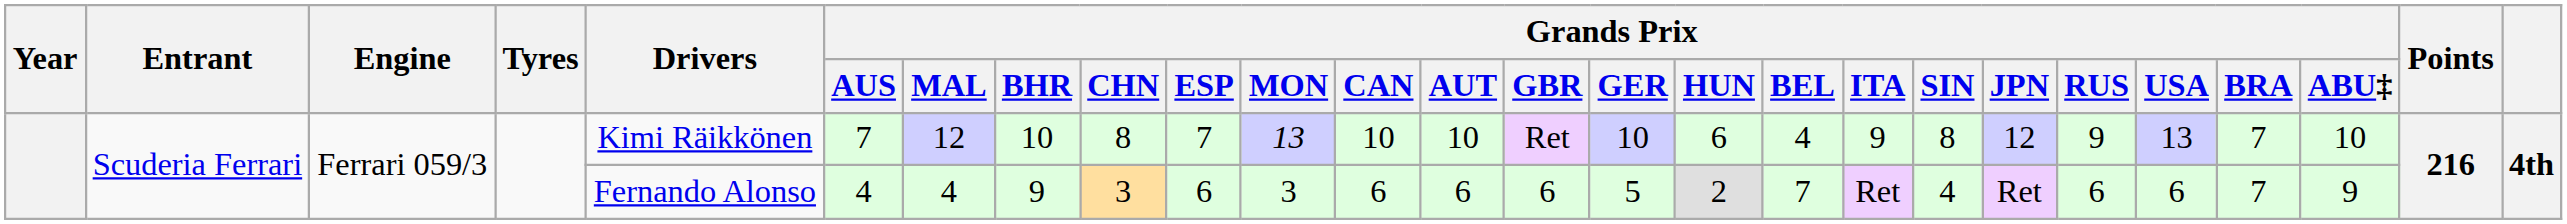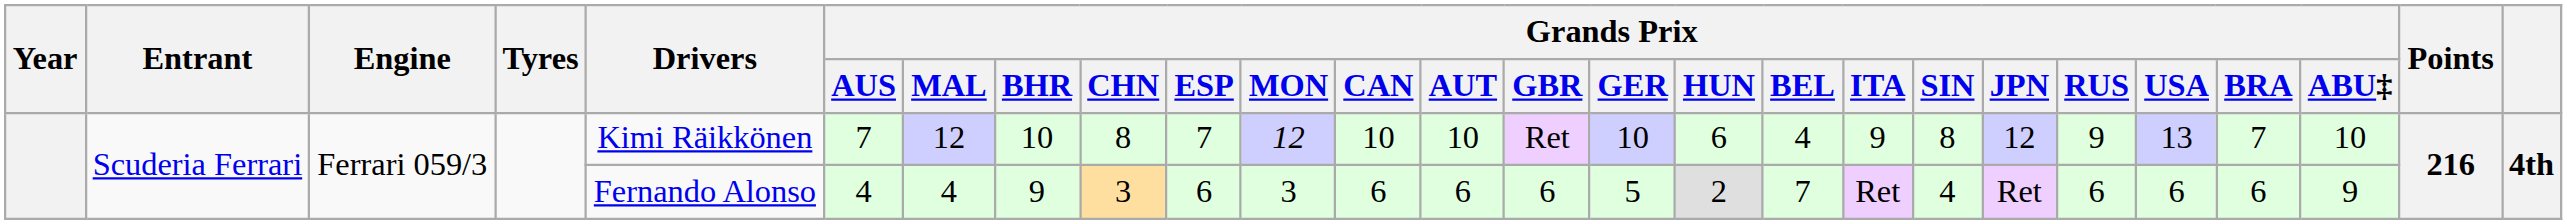(1289, 138) 13 -> (1289, 138) 12
(2258, 191) 7 -> (2258, 191) 6
